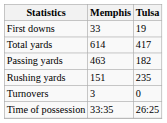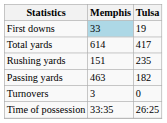(95, 28) no background -> (95, 28) lightblue background
rows swapped: (36, 77) <-> (35, 61)
